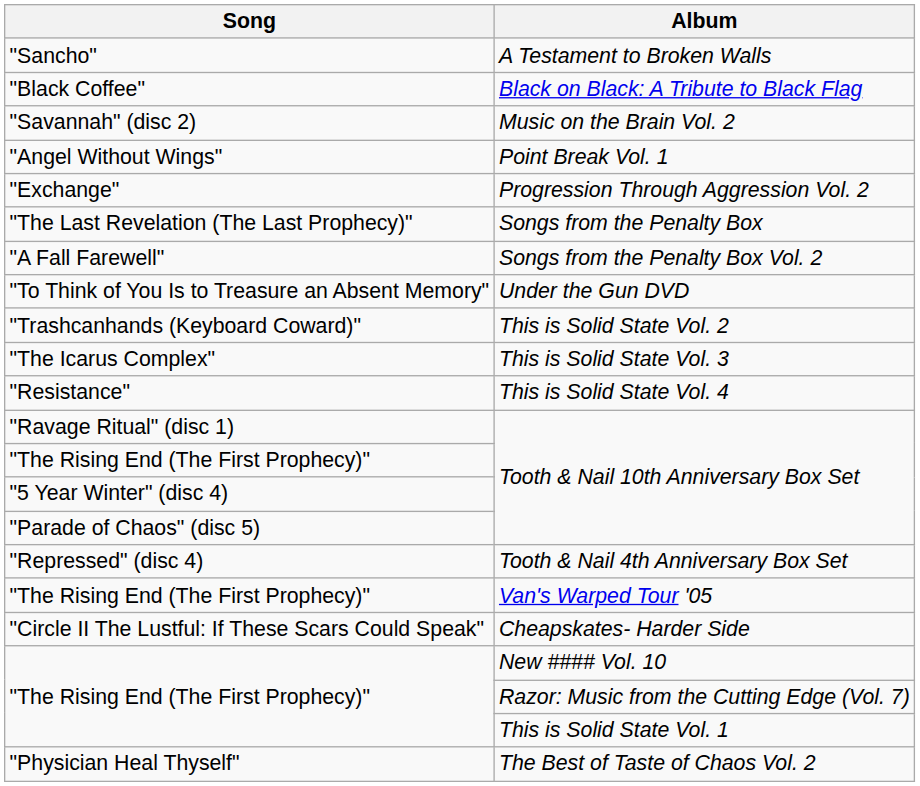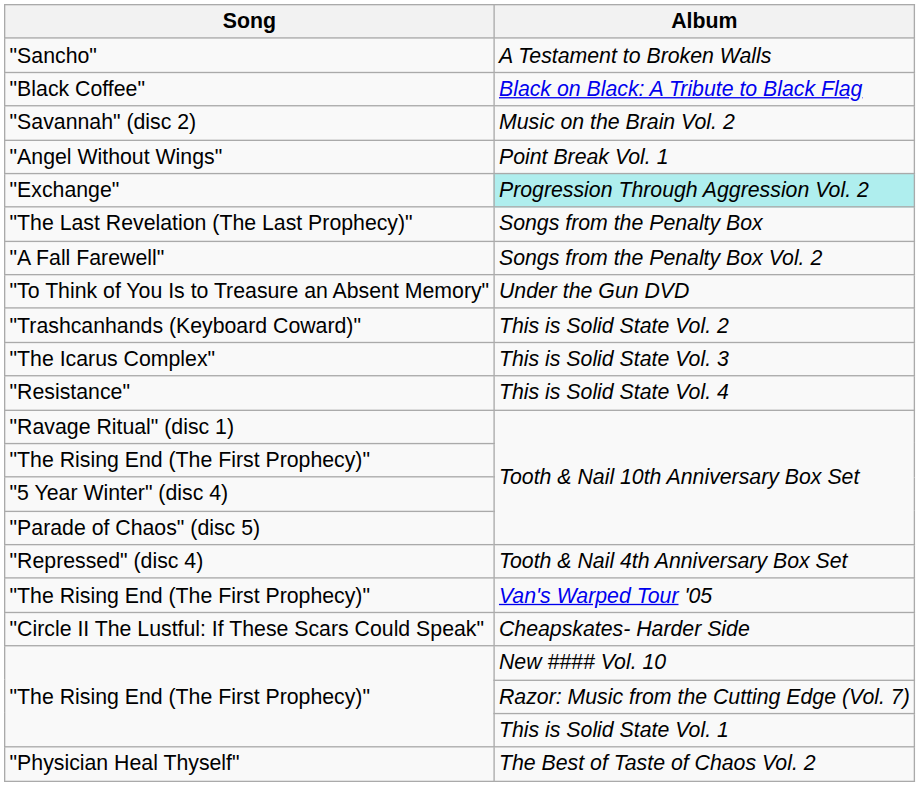(684, 190) no background -> (684, 190) paleturquoise background
